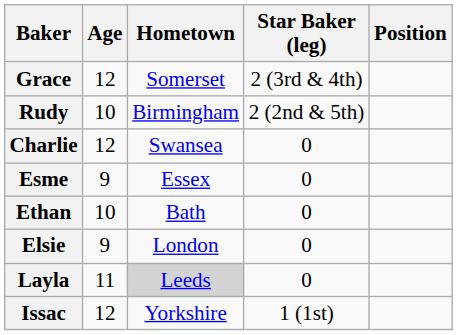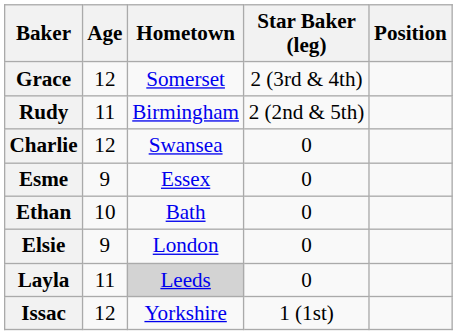(105, 112) 10 -> (105, 112) 11
